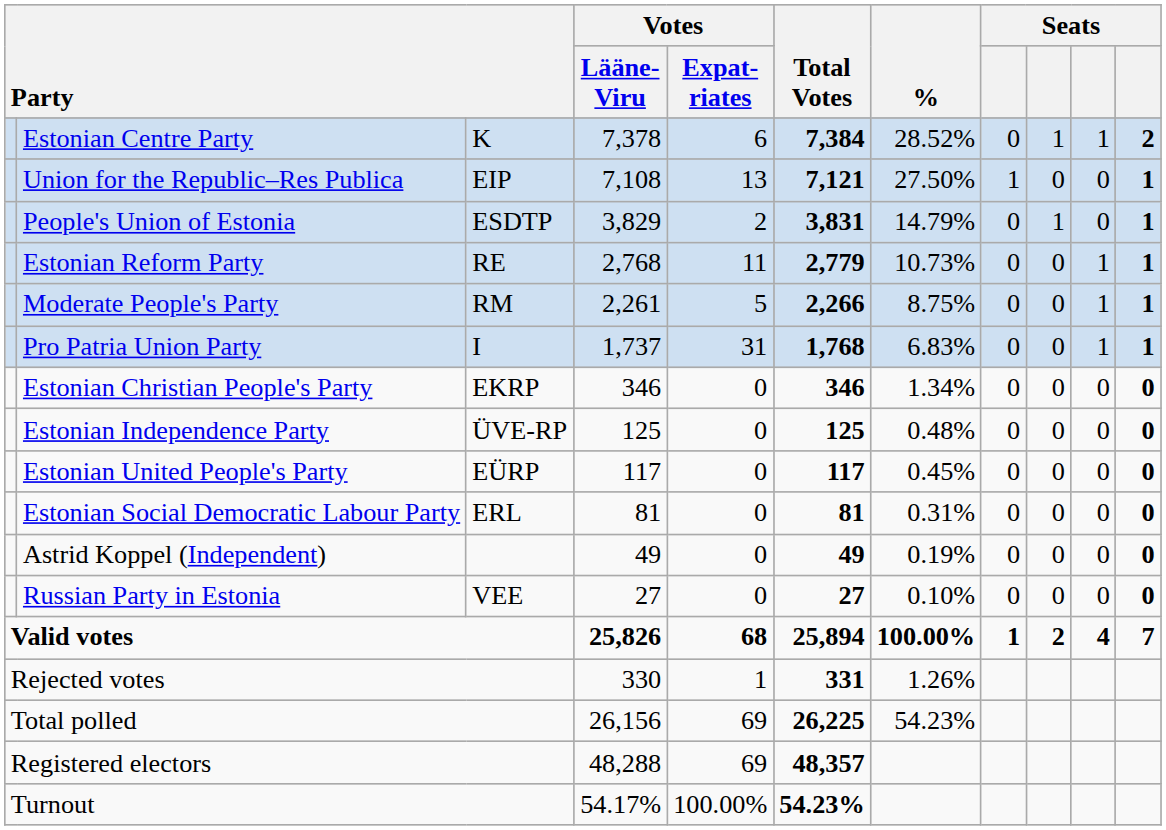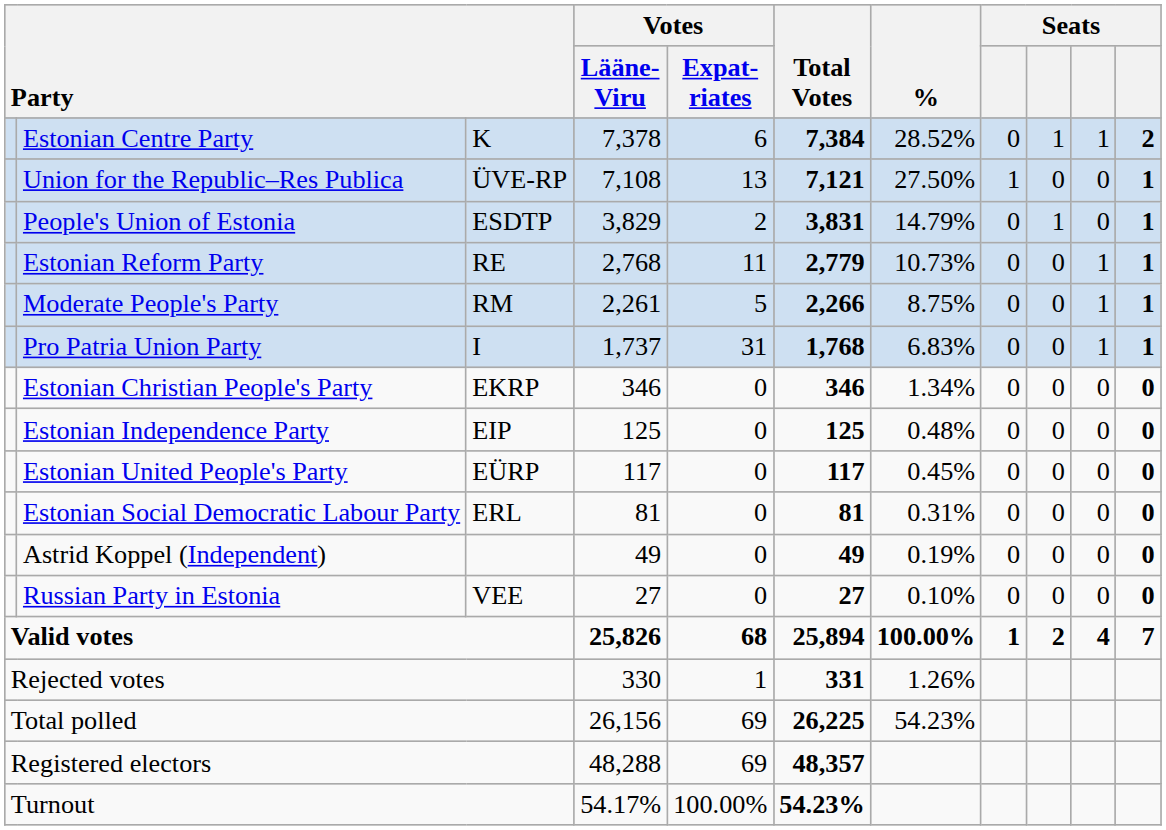(492, 179) EIP -> (520, 179) ÜVE-RP
(520, 429) ÜVE-RP -> (492, 429) EIP
